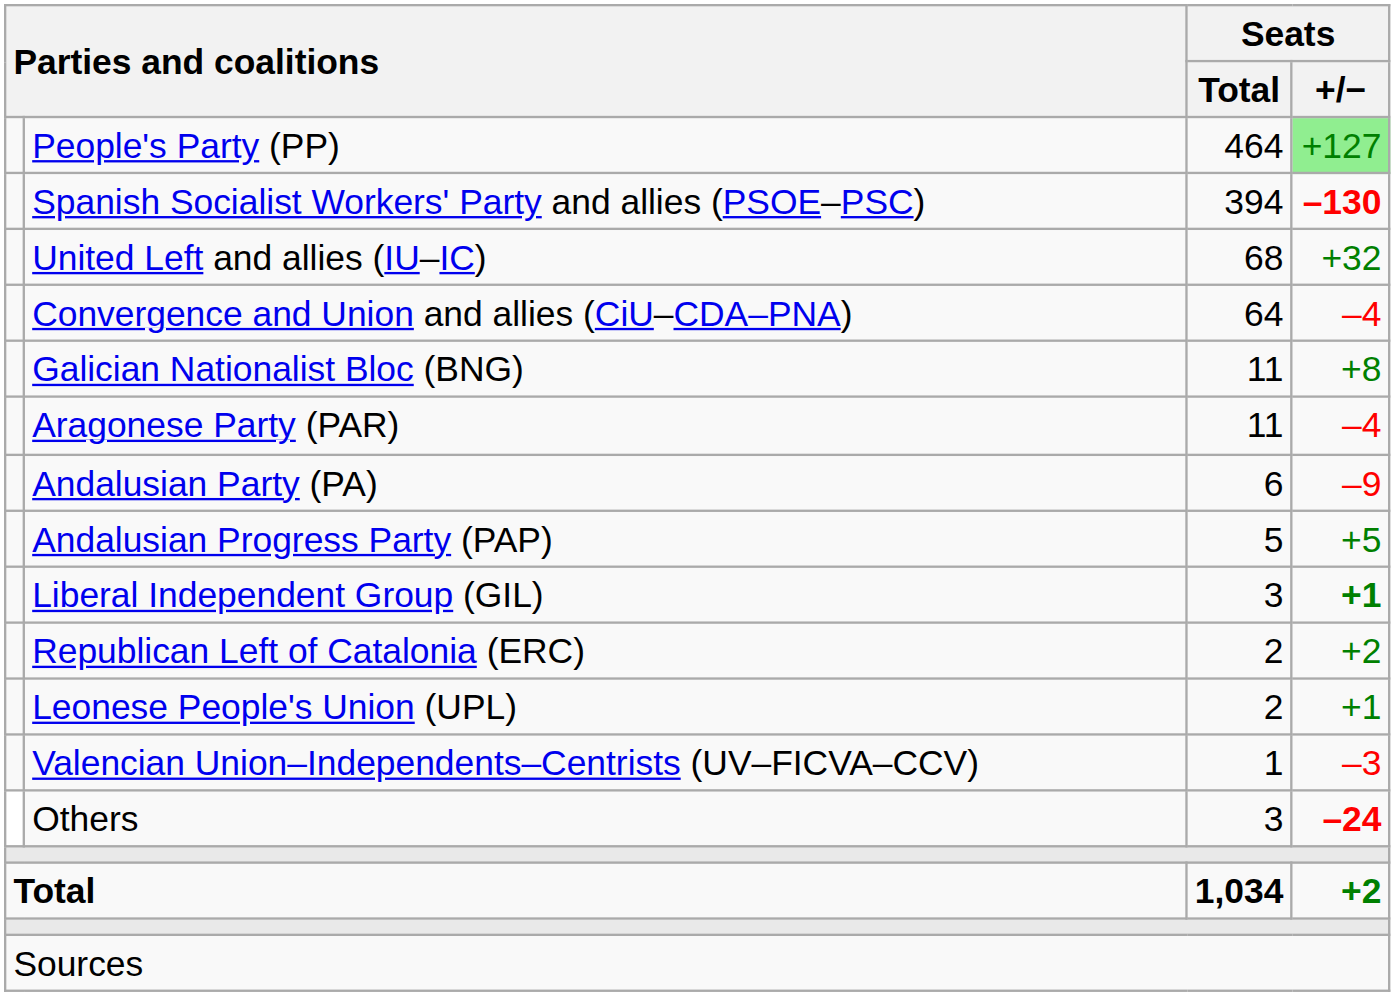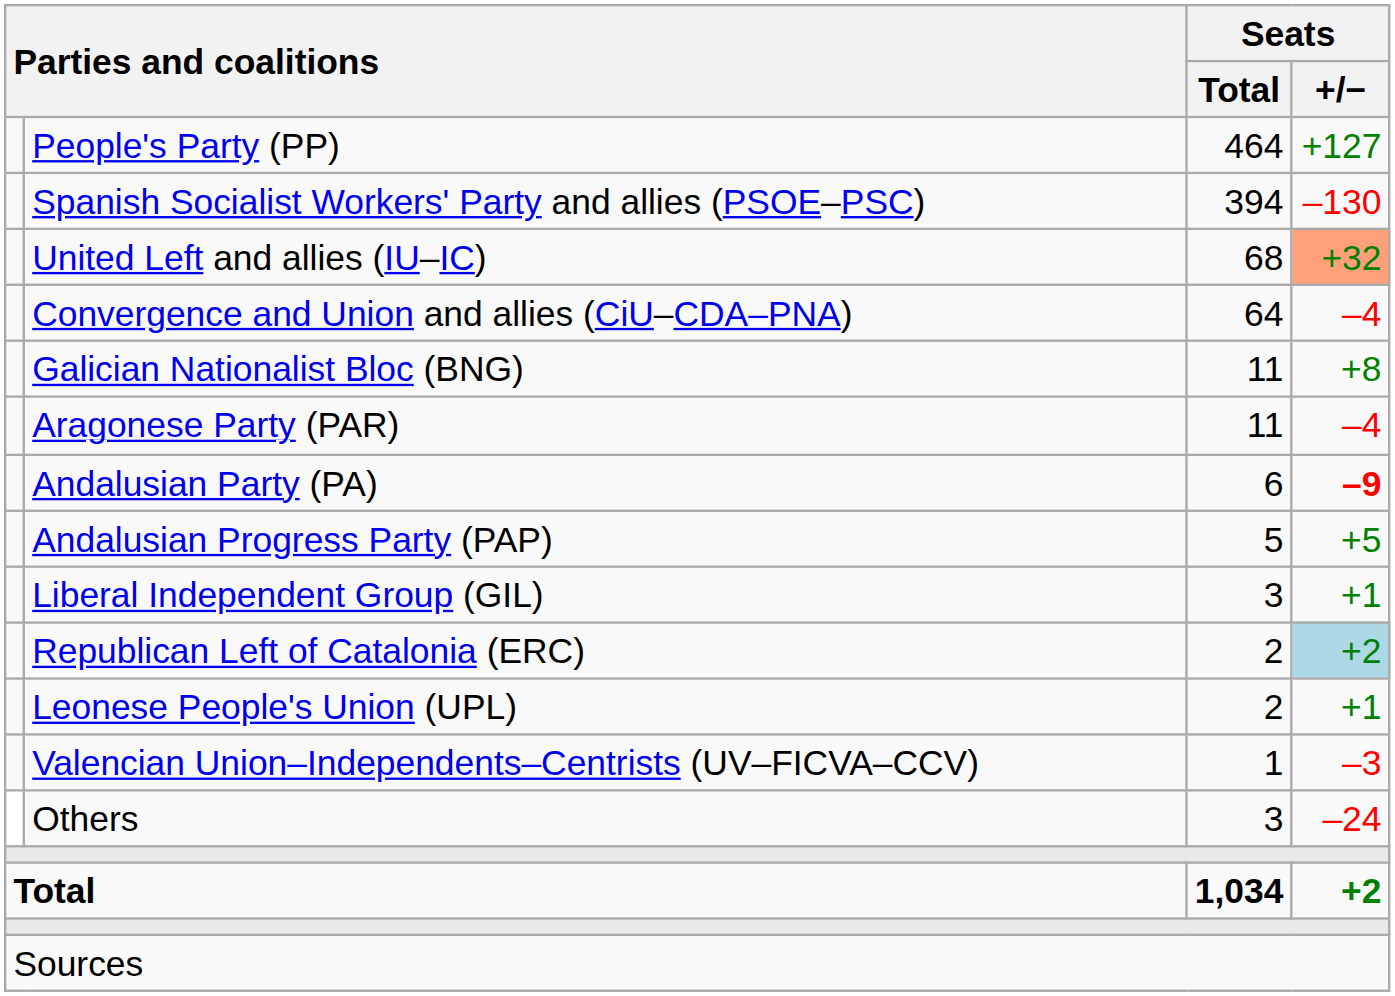(1342, 146) lightgreen background -> (1342, 146) no background
(1342, 202) bold -> (1342, 202) normal
(1351, 258) no background -> (1351, 258) lightsalmon background
(1362, 482) normal -> (1362, 482) bold
(1361, 594) bold -> (1361, 594) normal
(1361, 650) no background -> (1361, 650) lightblue background
(1352, 818) bold -> (1352, 818) normal
